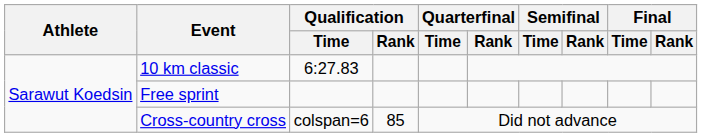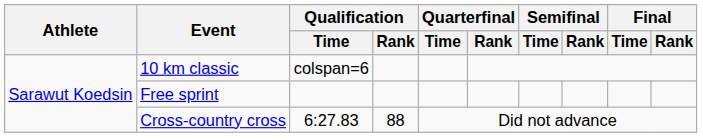(331, 68) 6:27.83 -> (331, 68) colspan=6
(331, 120) colspan=6 -> (331, 120) 6:27.83
(396, 120) 85 -> (396, 120) 88
